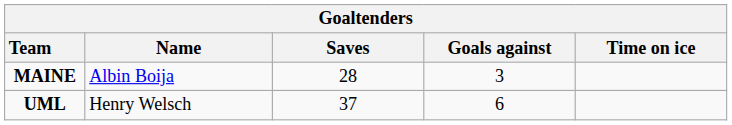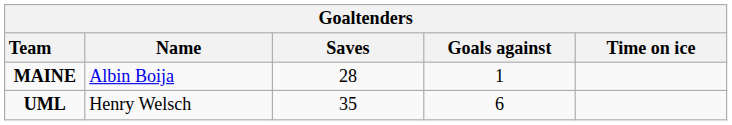(499, 76) 3 -> (499, 76) 1
(348, 104) 37 -> (348, 104) 35
